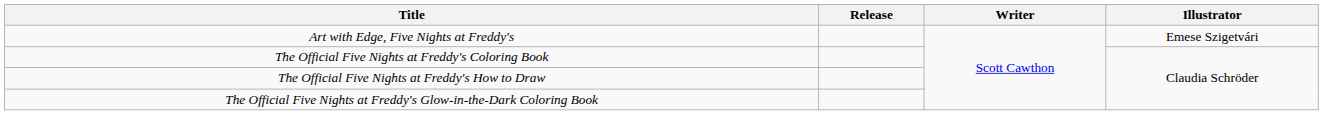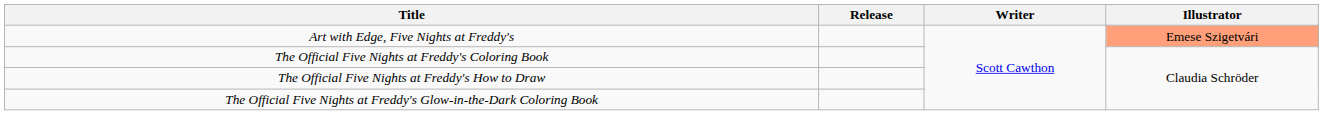(1212, 36) no background -> (1212, 36) lightsalmon background
